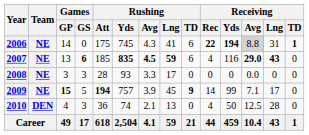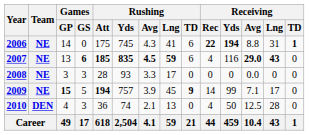(253, 43) lightgrey background -> (253, 43) no background
(103, 59) normal -> (103, 59) bold
